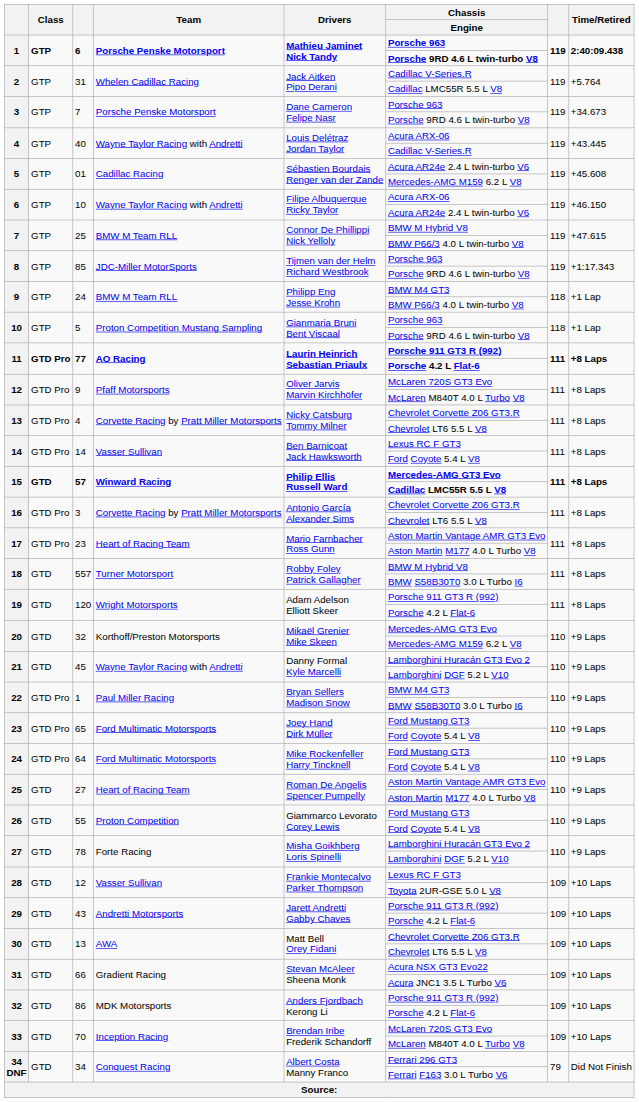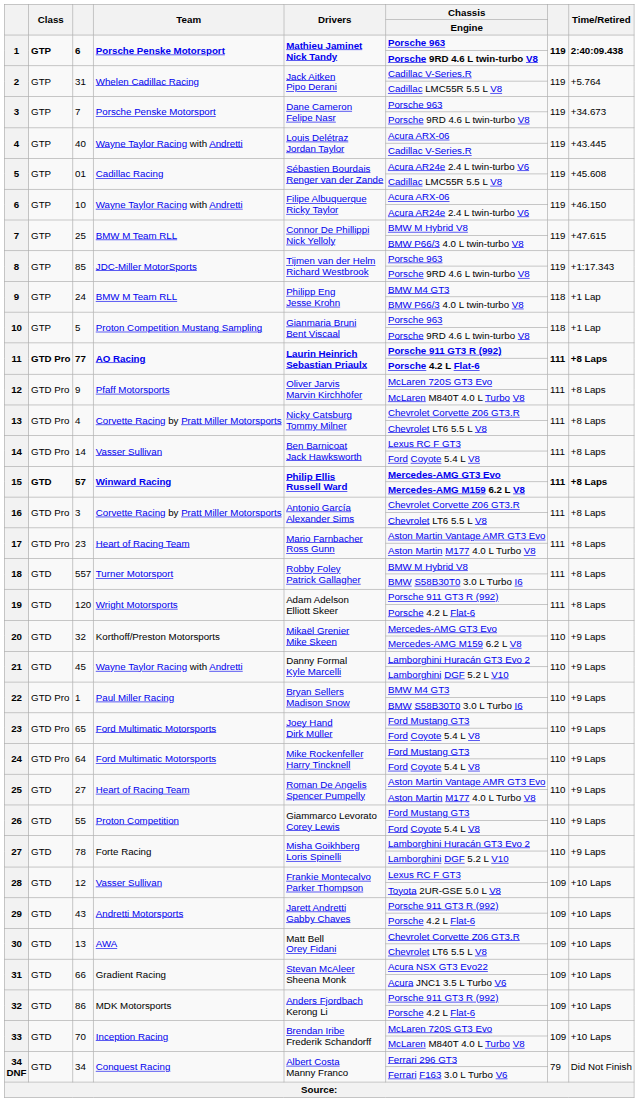(455, 182) Mercedes-AMG M159 6.2 L V8 -> (445, 182) Cadillac LMC55R 5.5 L V8
(447, 490) Cadillac LMC55R 5.5 L V8 -> (456, 490) Mercedes-AMG M159 6.2 L V8
